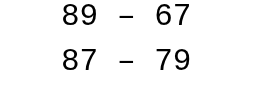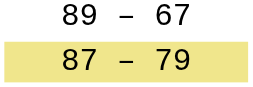(126, 62) no background -> (126, 62) khaki background
